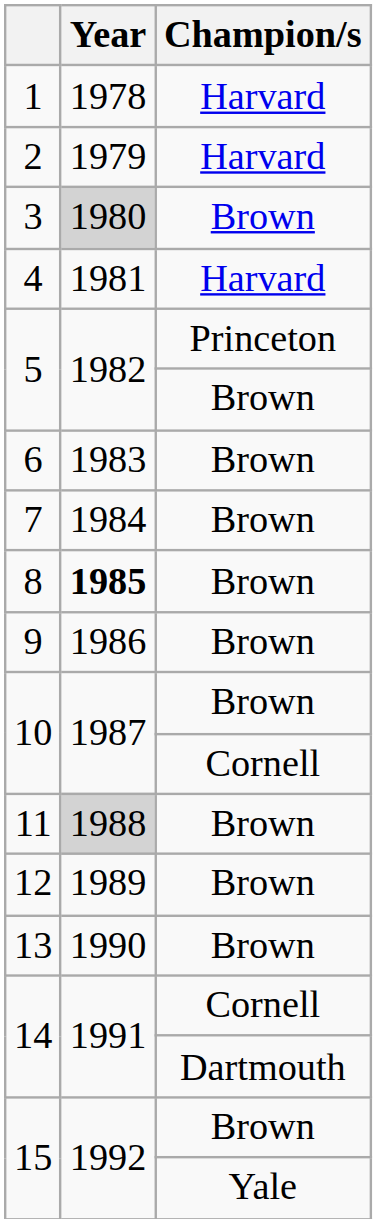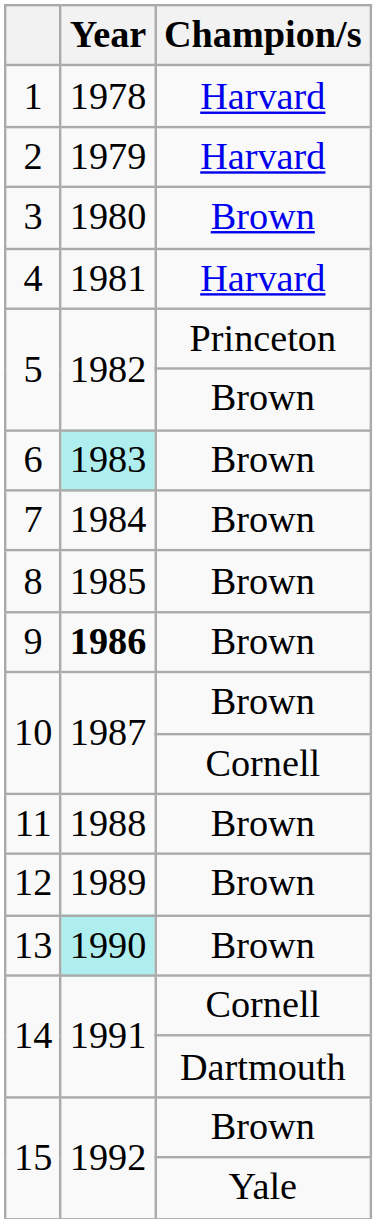(108, 216) lightgrey background -> (108, 216) no background
(108, 459) no background -> (108, 459) paleturquoise background
(108, 580) bold -> (108, 580) normal
(108, 641) normal -> (108, 641) bold
(108, 823) lightgrey background -> (108, 823) no background
(108, 944) no background -> (108, 944) paleturquoise background
